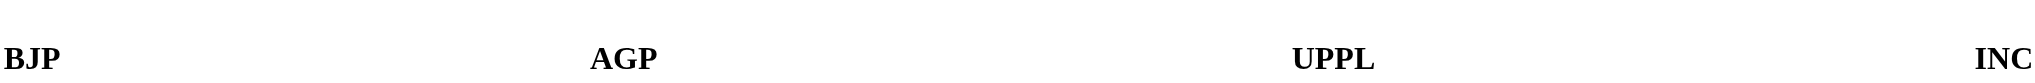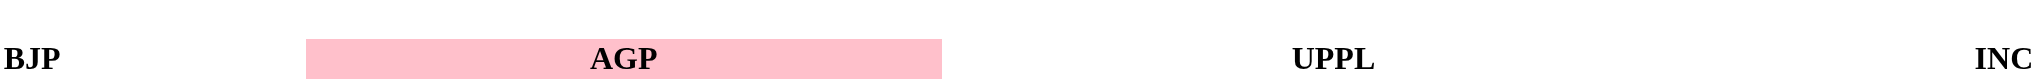(624, 58) no background -> (624, 58) pink background
